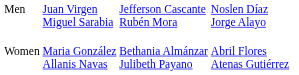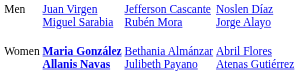(80, 57) normal -> (82, 57) bold
